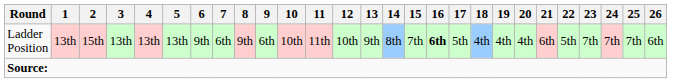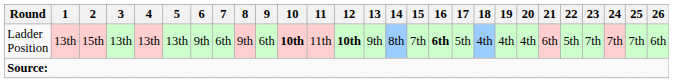(292, 41) normal -> (292, 41) bold
(347, 41) normal -> (349, 41) bold
